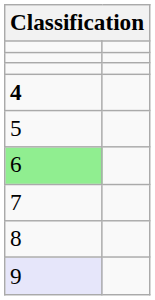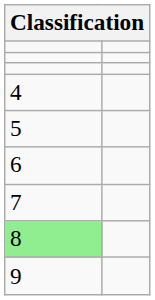(16, 91) bold -> (16, 91) normal
(16, 165) lightgreen background -> (16, 165) no background
(16, 238) no background -> (16, 238) lightgreen background
(16, 275) lavender background -> (16, 275) no background
